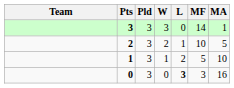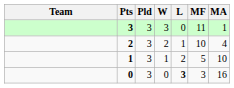(201, 28) 14 -> (201, 28) 11
(224, 43) 5 -> (224, 43) 4
